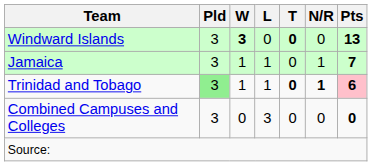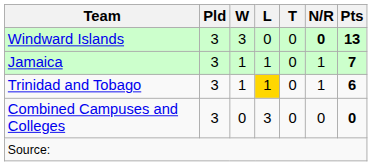(242, 39) bold -> (242, 39) normal
(292, 39) bold -> (292, 39) normal
(321, 39) normal -> (321, 39) bold
(215, 86) lightgreen background -> (215, 86) no background
(267, 86) no background -> (267, 86) gold background
(292, 86) bold -> (292, 86) normal
(321, 86) bold -> (321, 86) normal
(352, 86) pink background -> (352, 86) no background
